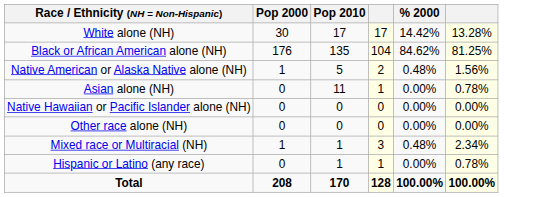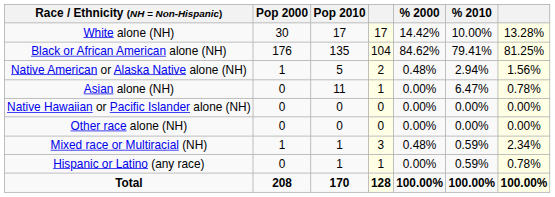+ column: (472, 13)
